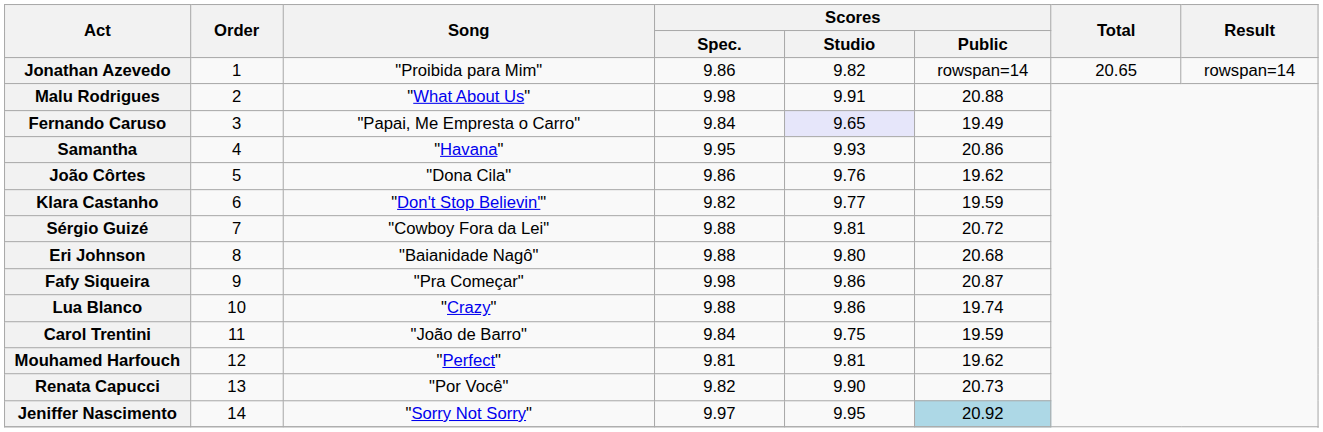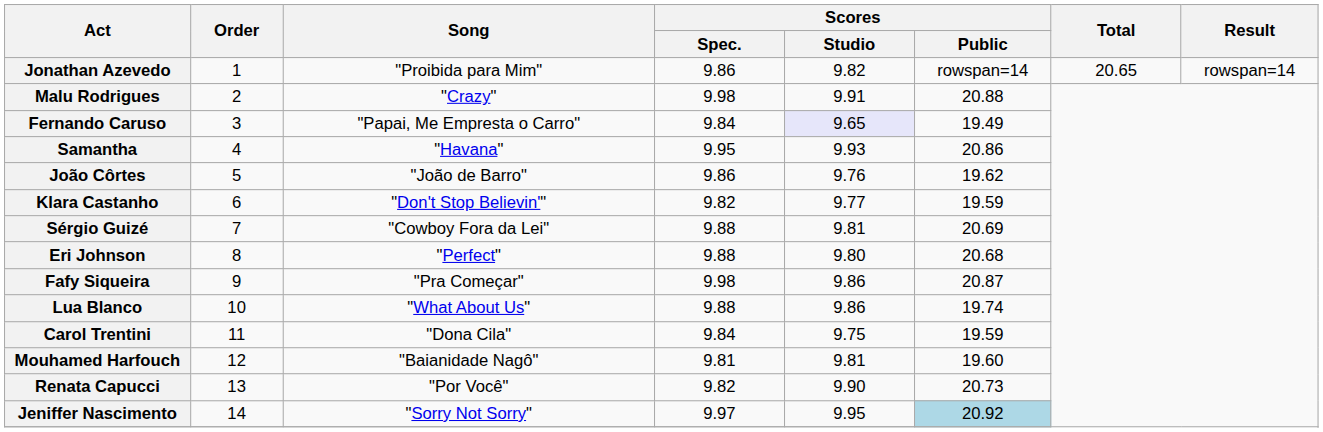(469, 96) "What About Us" -> (469, 96) "Crazy"
(469, 176) "Dona Cila" -> (469, 176) "João de Barro"
(983, 228) 20.72 -> (983, 228) 20.69
(469, 255) "Baianidade Nagô" -> (469, 255) "Perfect"
(469, 307) "Crazy" -> (469, 307) "What About Us"
(469, 334) "João de Barro" -> (469, 334) "Dona Cila"
(469, 360) "Perfect" -> (469, 360) "Baianidade Nagô"
(983, 360) 19.62 -> (983, 360) 19.60
